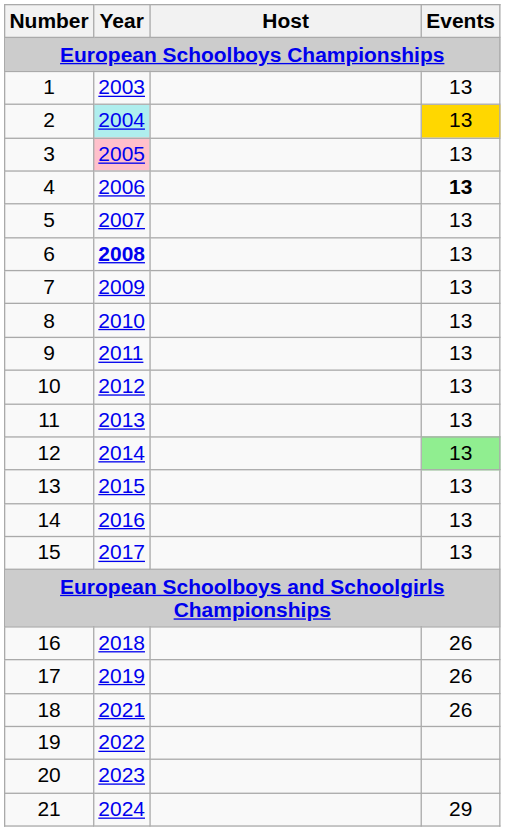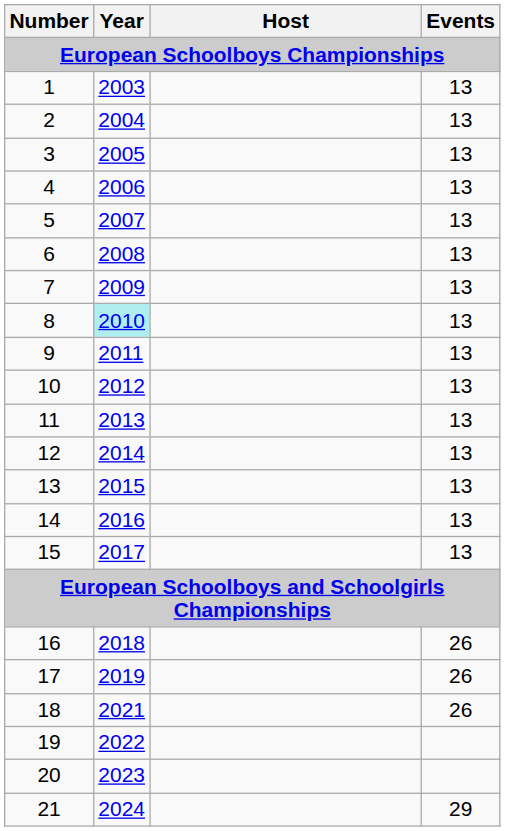(122, 120) paleturquoise background -> (122, 120) no background
(461, 120) gold background -> (461, 120) no background
(122, 154) pink background -> (122, 154) no background
(461, 187) bold -> (461, 187) normal
(122, 253) bold -> (122, 253) normal
(122, 320) no background -> (122, 320) paleturquoise background
(461, 453) lightgreen background -> (461, 453) no background
